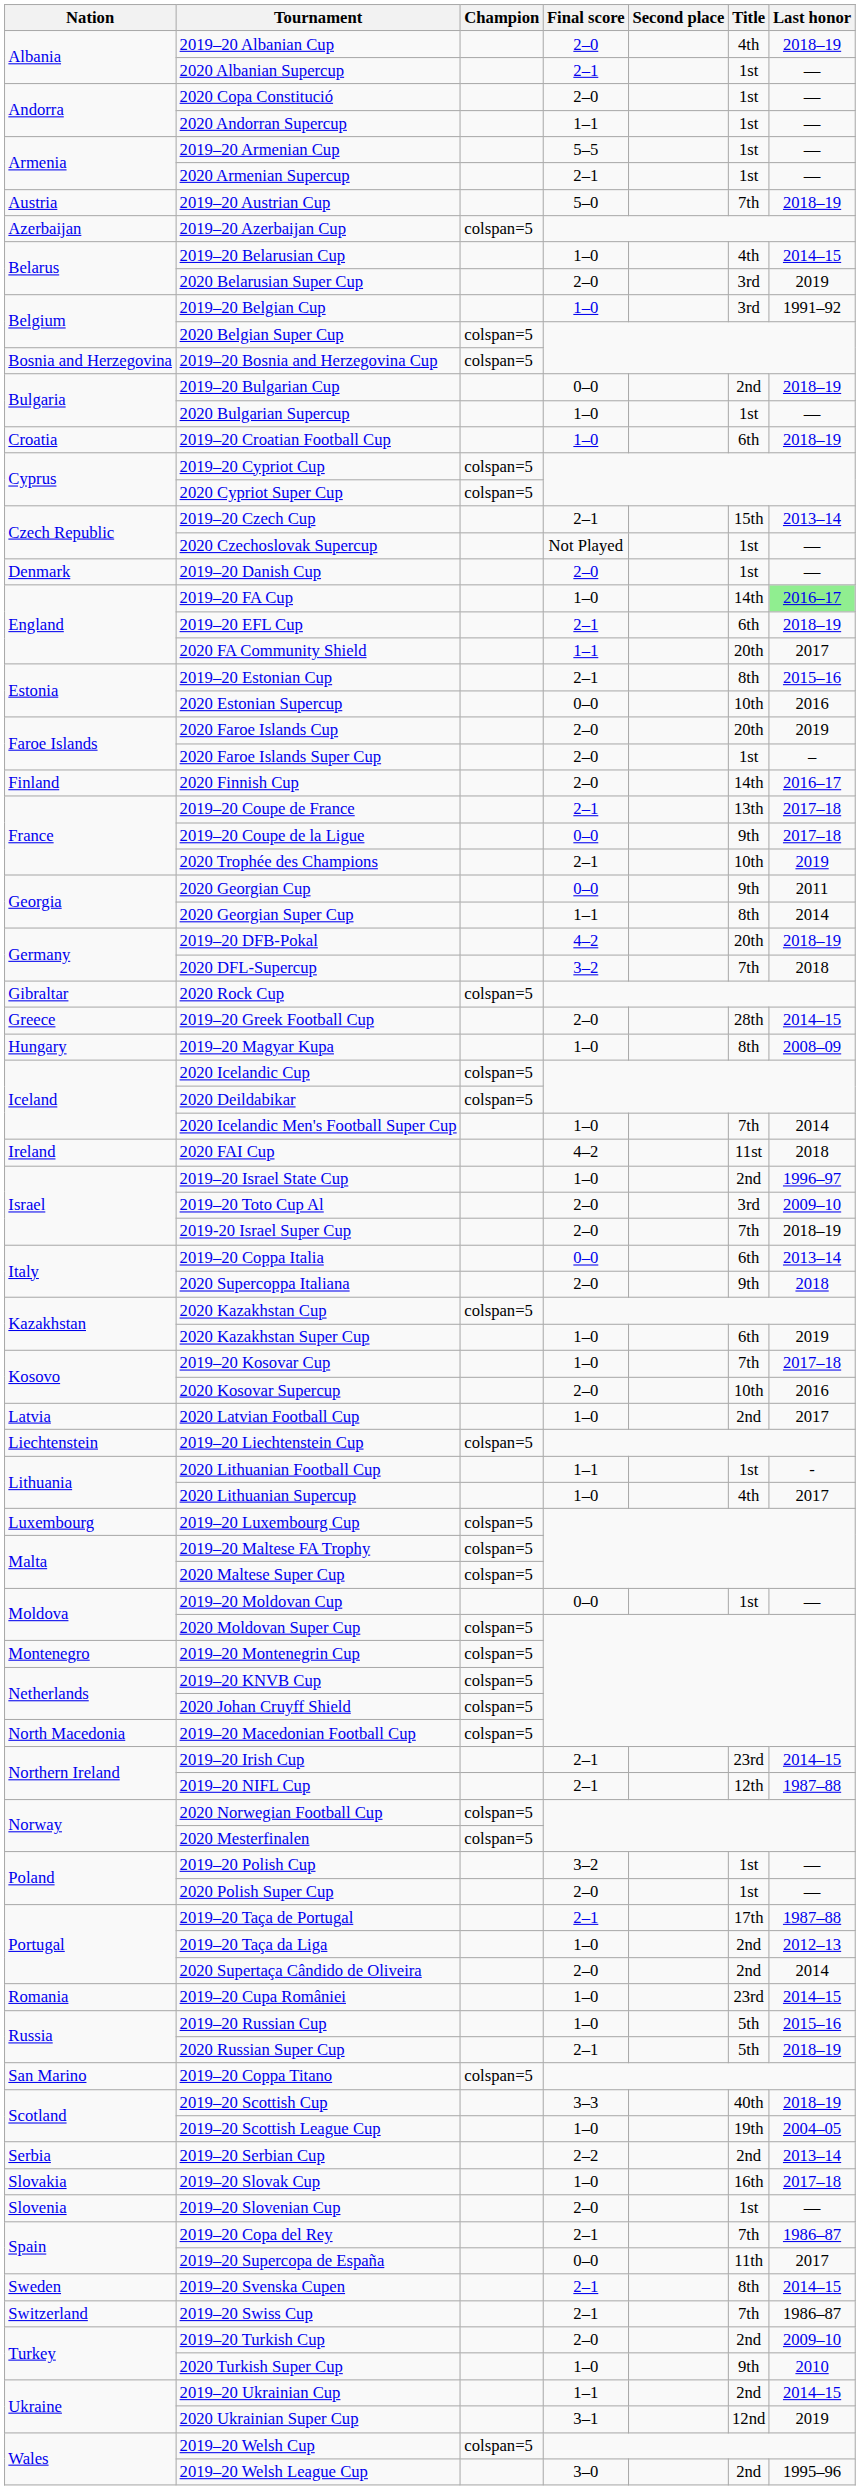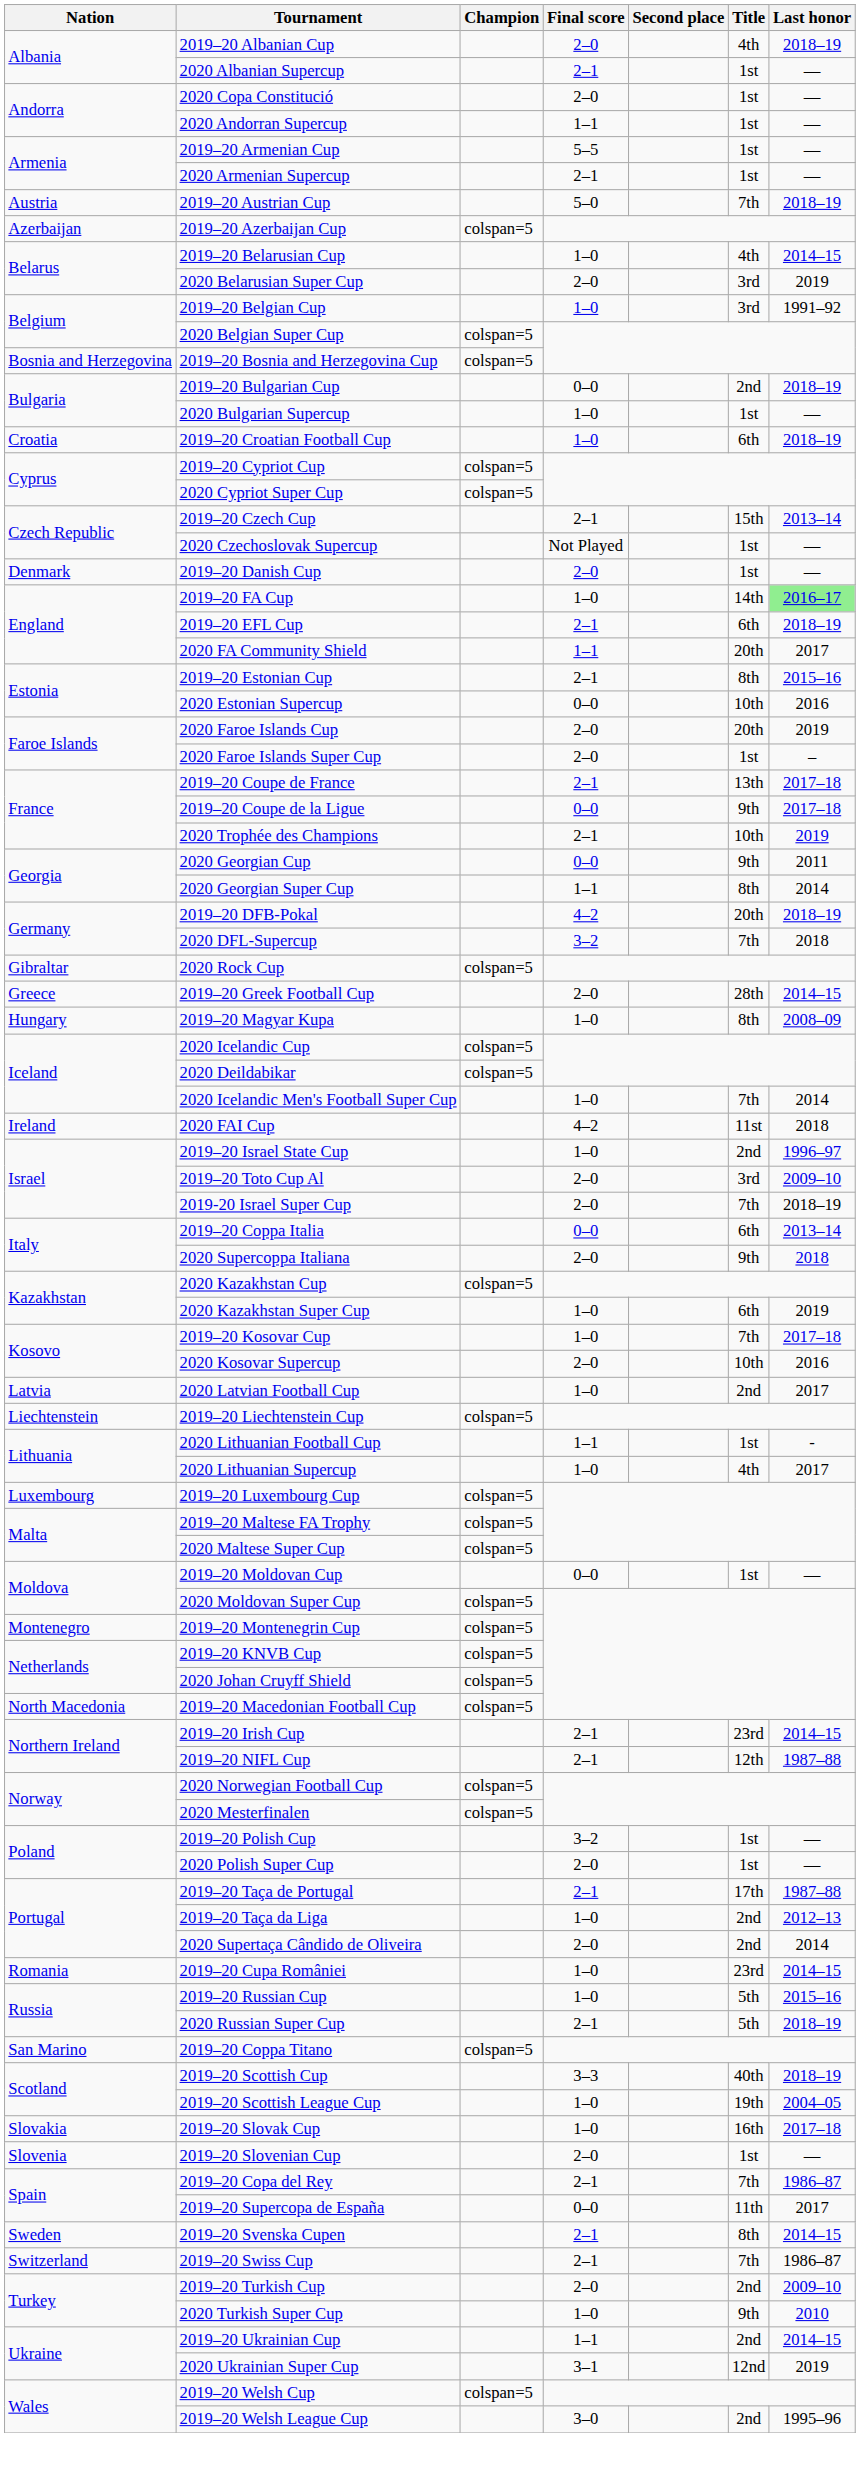- row: (239, 783)
- row: (252, 2155)
